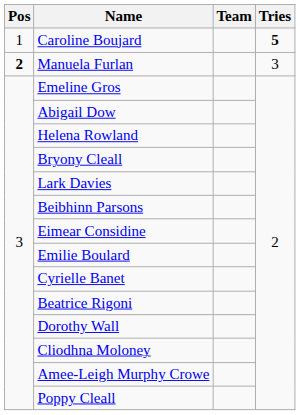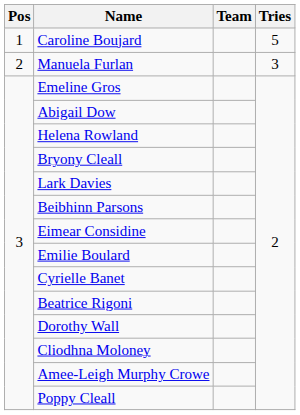(275, 40) bold -> (275, 40) normal
(19, 64) bold -> (19, 64) normal
